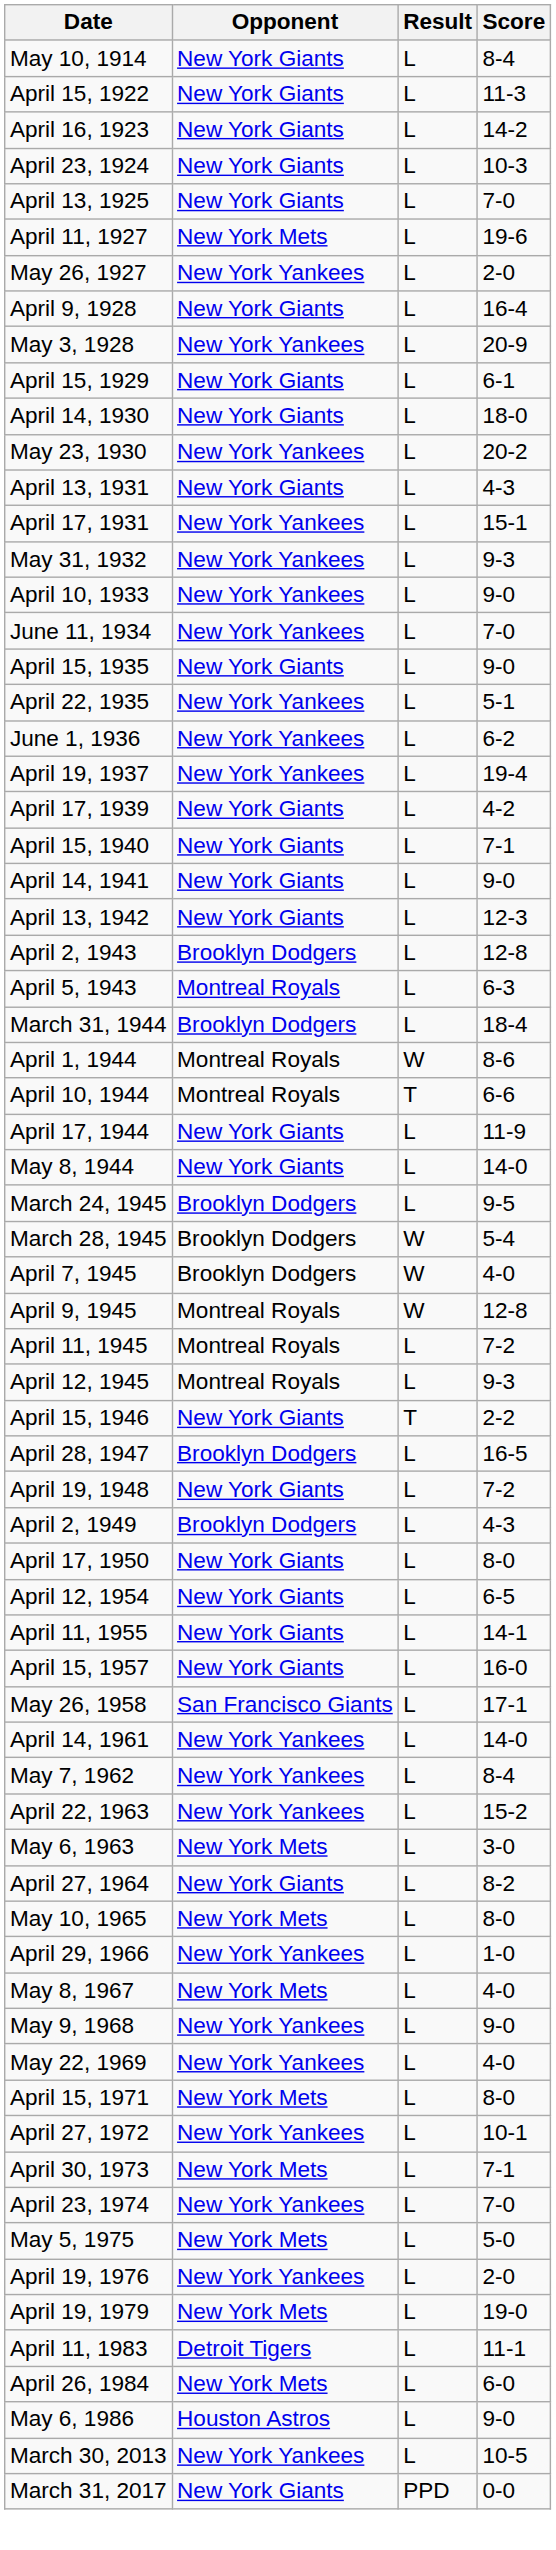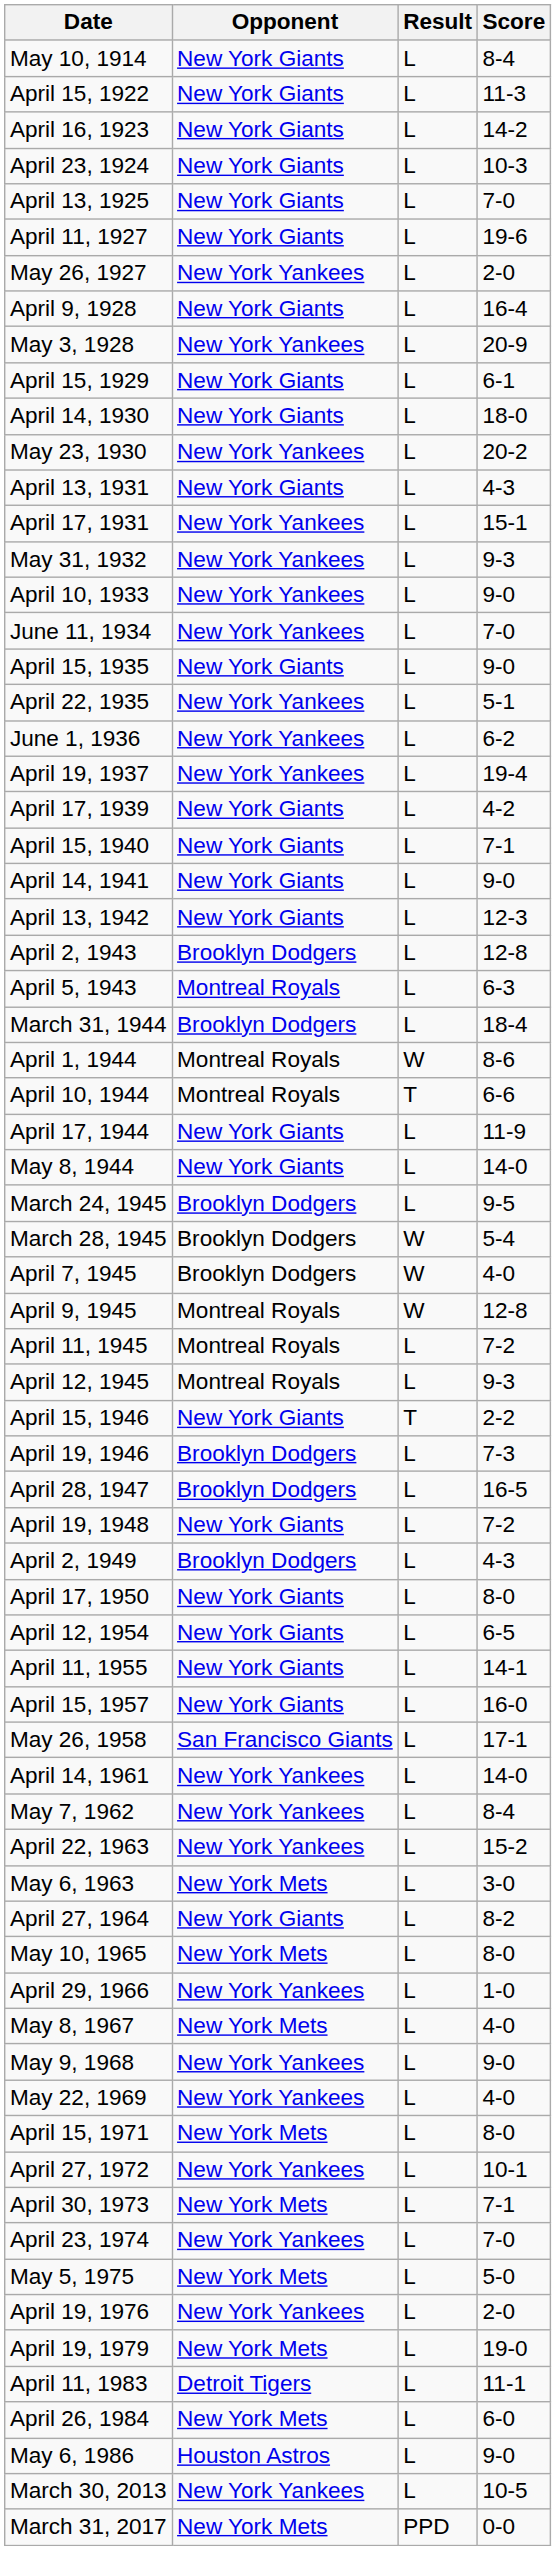(252, 237) New York Mets -> (260, 237) New York Giants
+ row: (80, 1453)
(260, 2491) New York Giants -> (252, 2526) New York Mets
